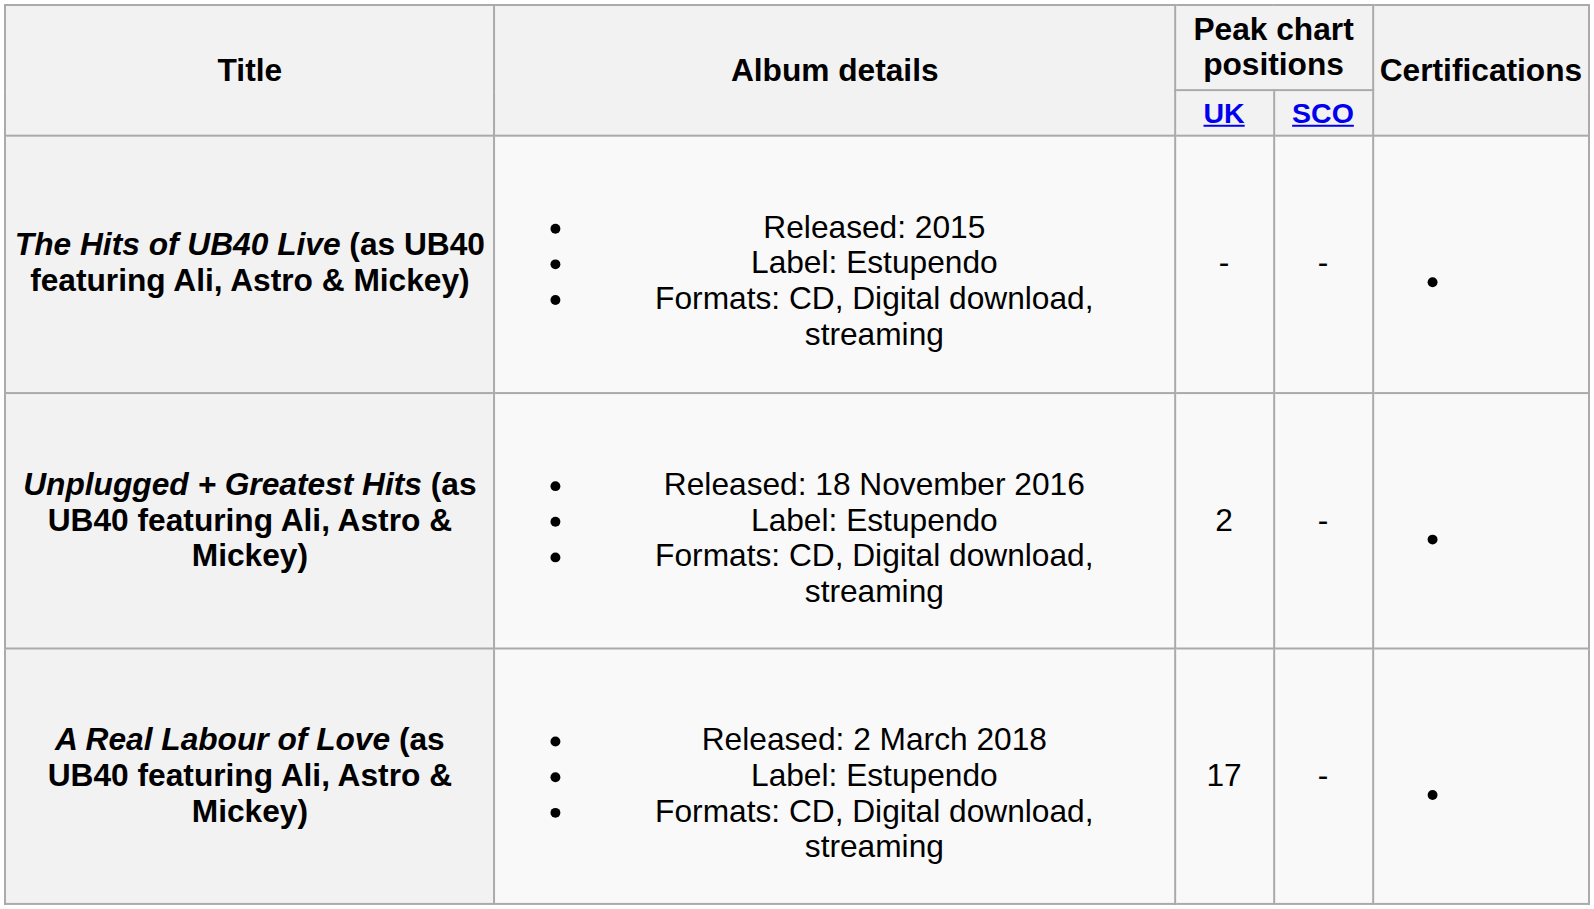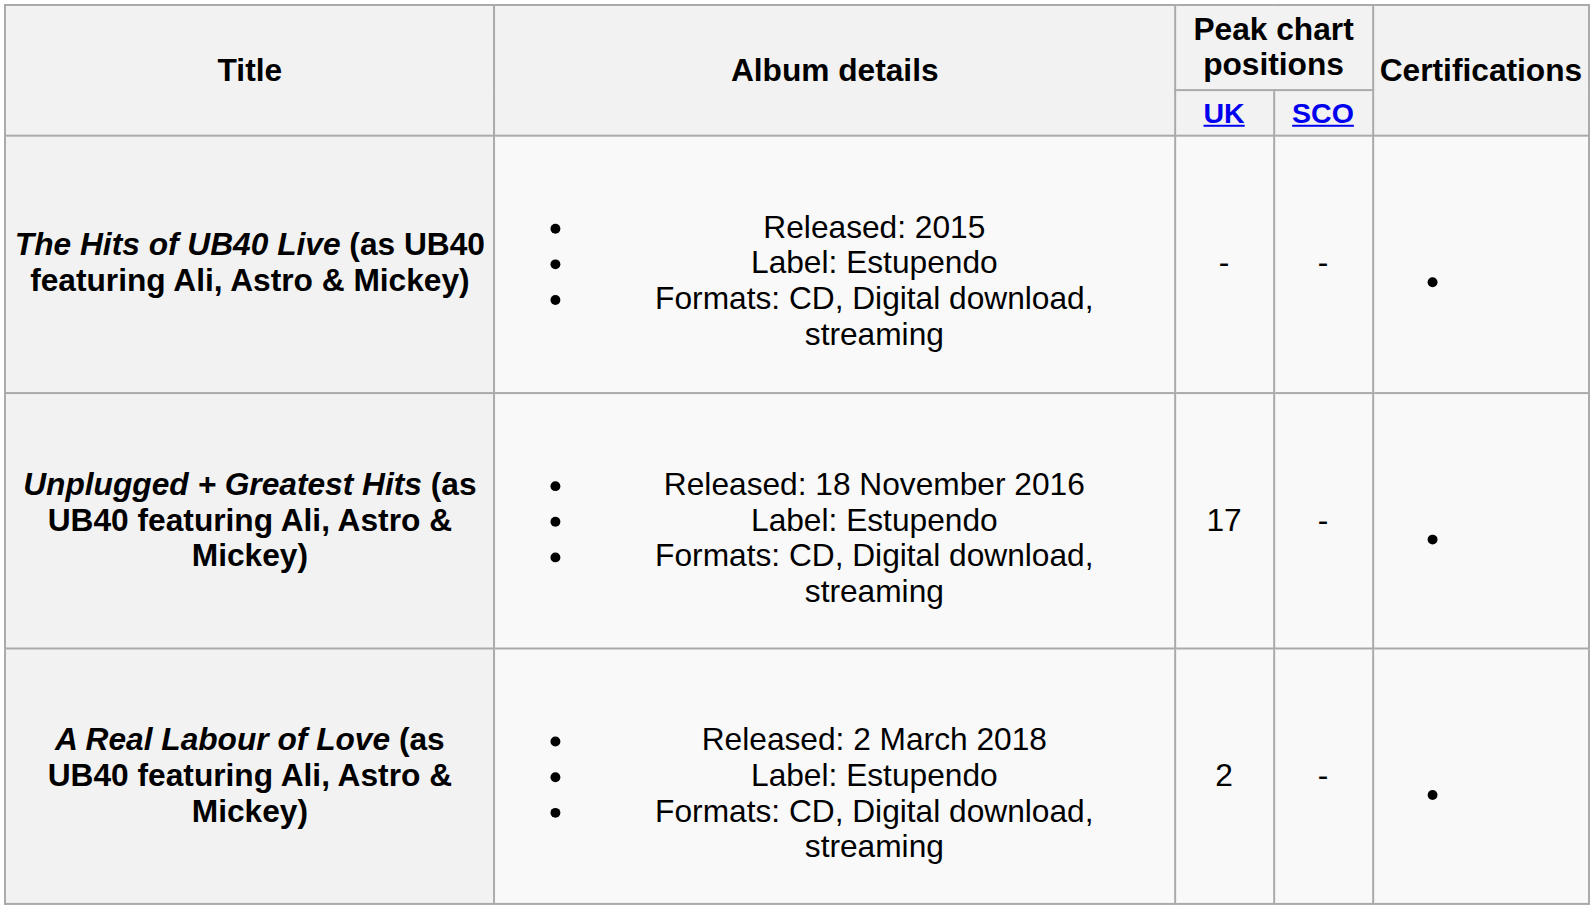(1224, 519) 2 -> (1224, 519) 17
(1224, 775) 17 -> (1224, 775) 2
